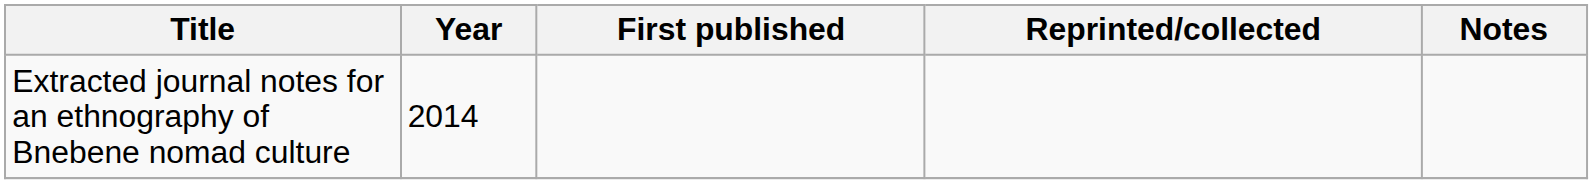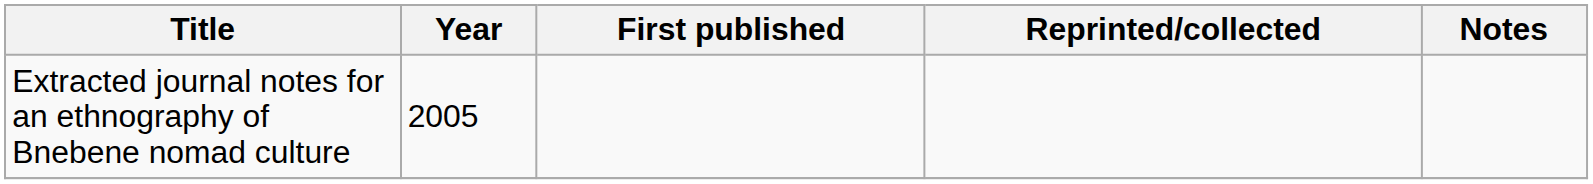(443, 116) 2014 -> (443, 116) 2005
